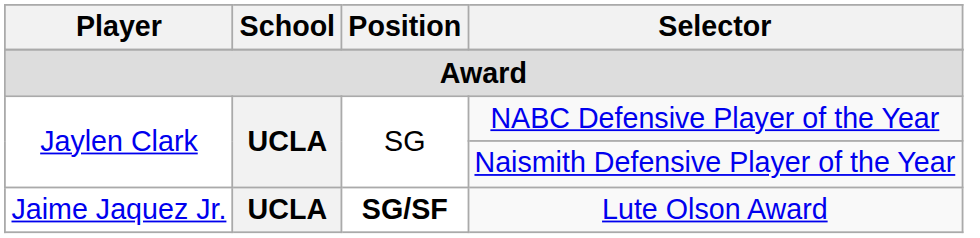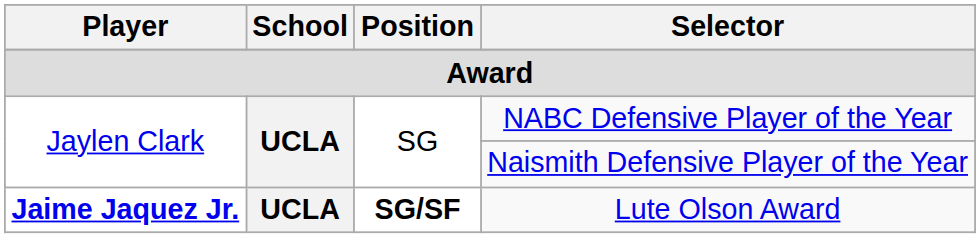(119, 208) normal -> (125, 208) bold
